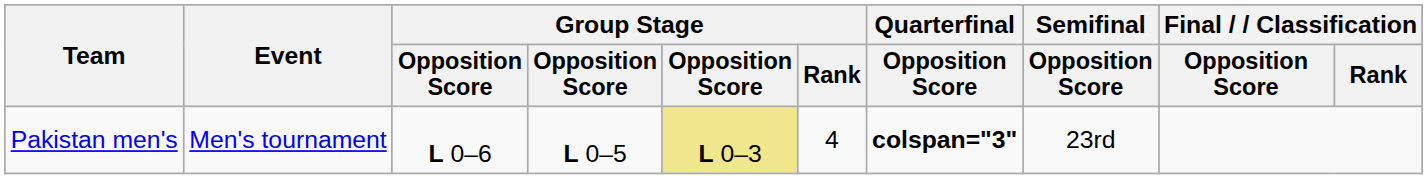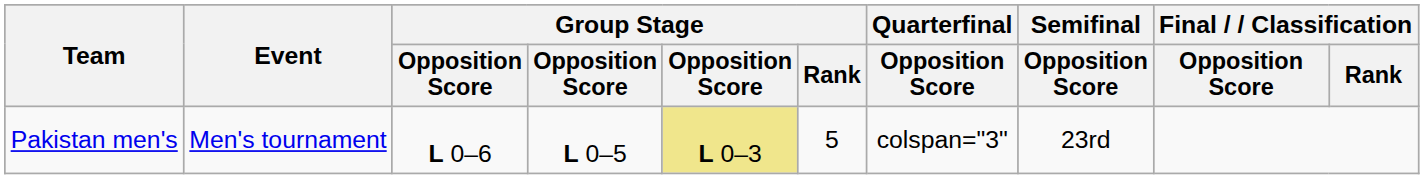(832, 140) 4 -> (832, 140) 5
(945, 140) bold -> (942, 140) normal
